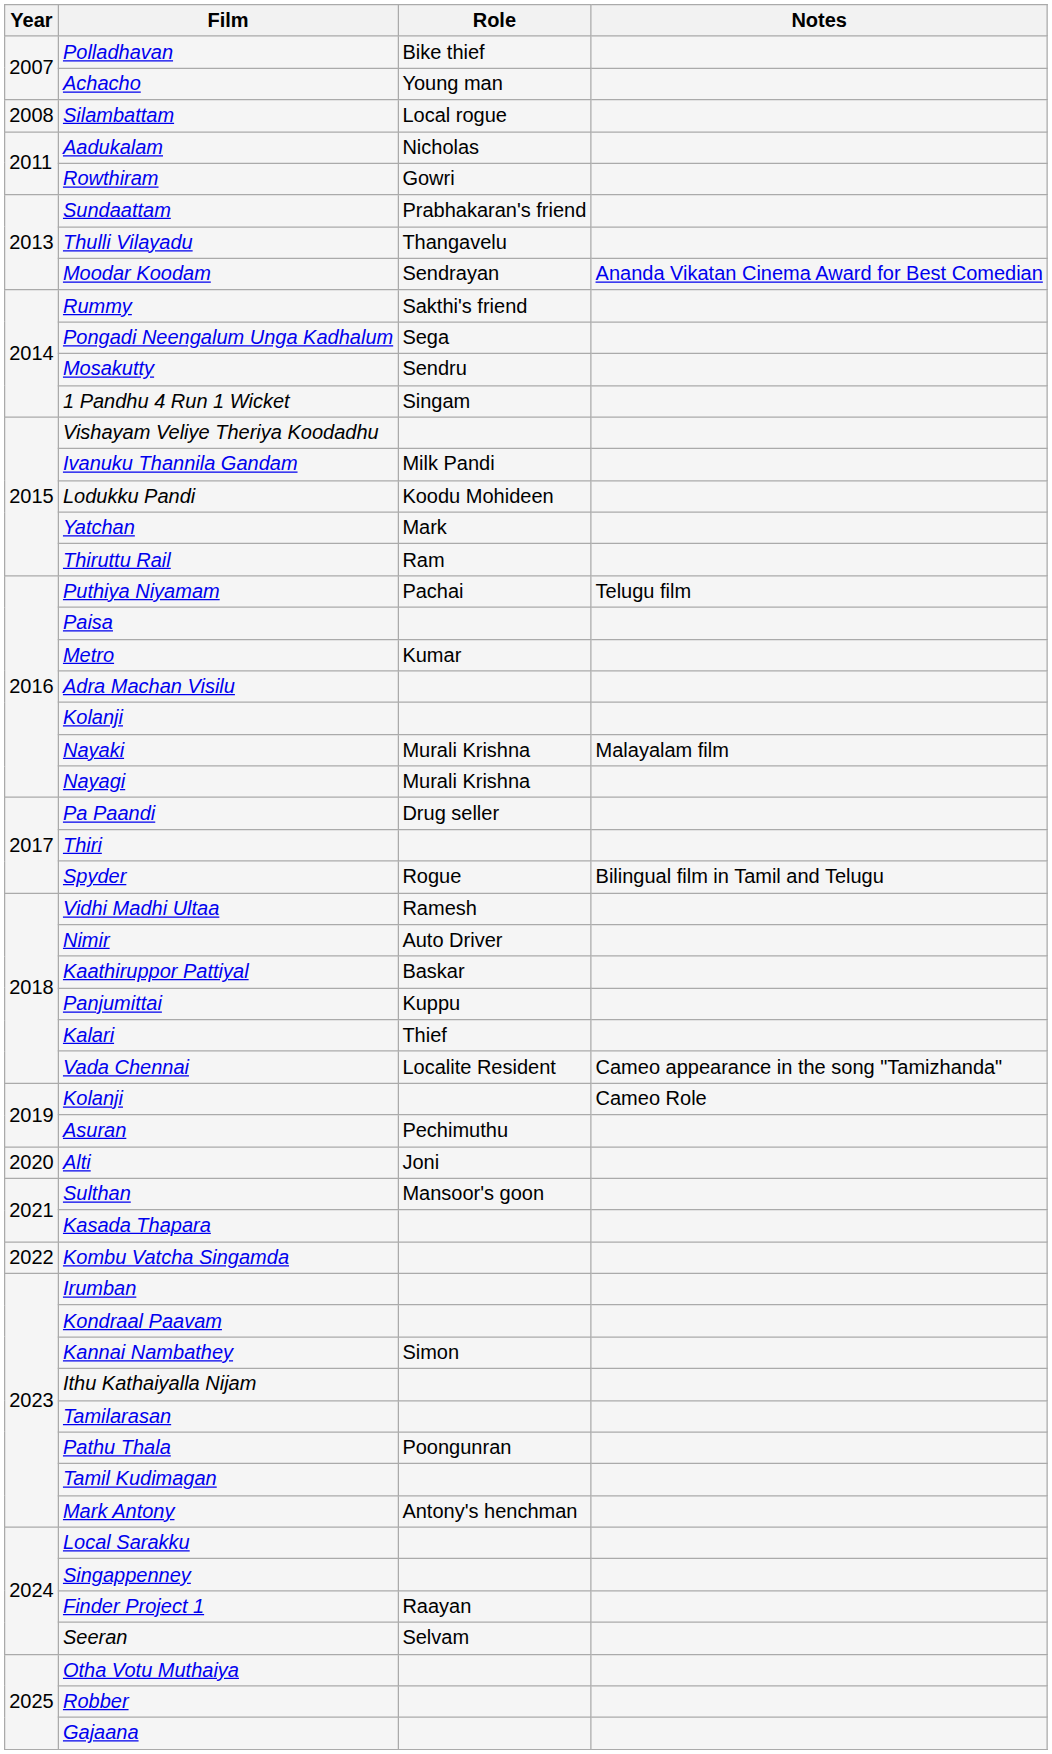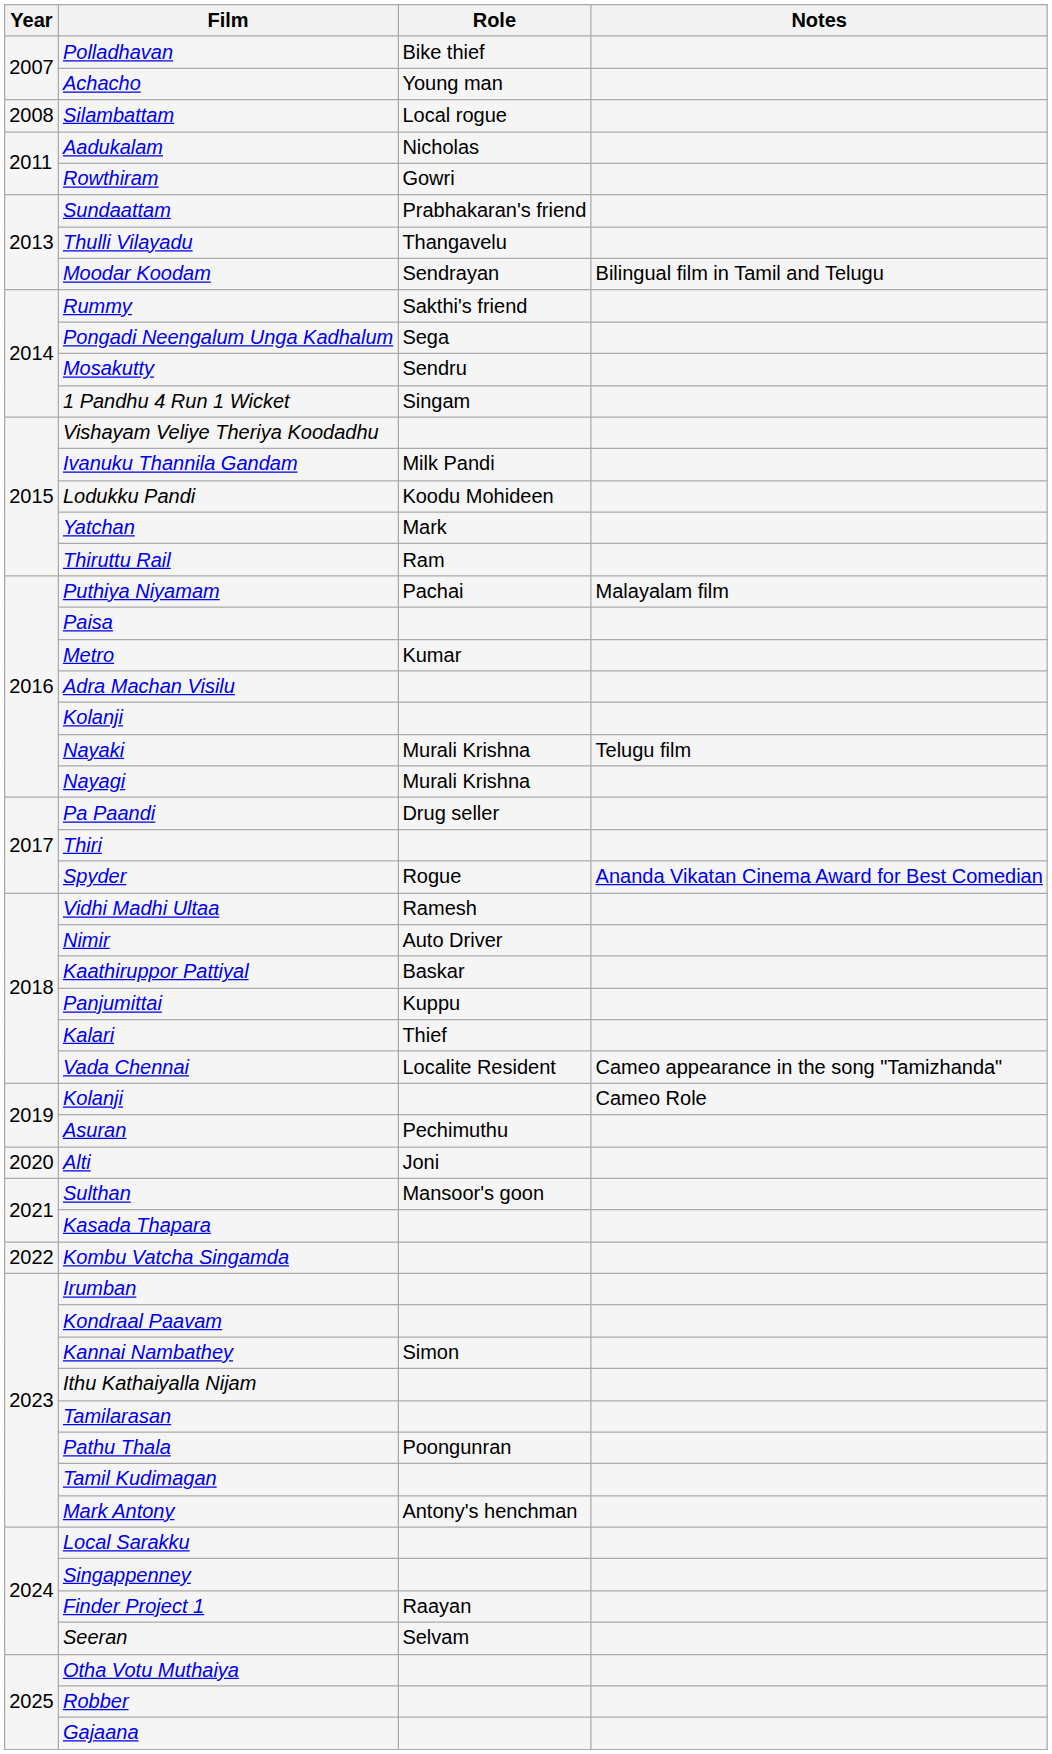(819, 274) Ananda Vikatan Cinema Award for Best Comedian -> (740, 274) Bilingual film in Tamil and Telugu
(643, 591) Telugu film -> (662, 591) Malayalam film
(662, 749) Malayalam film -> (643, 749) Telugu film
(740, 876) Bilingual film in Tamil and Telugu -> (819, 876) Ananda Vikatan Cinema Award for Best Comedian
